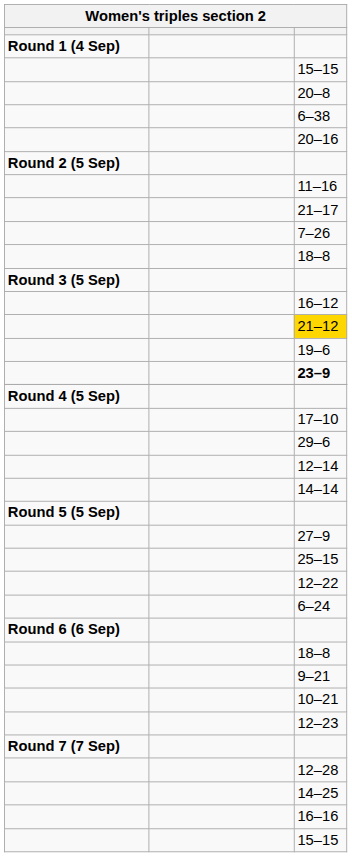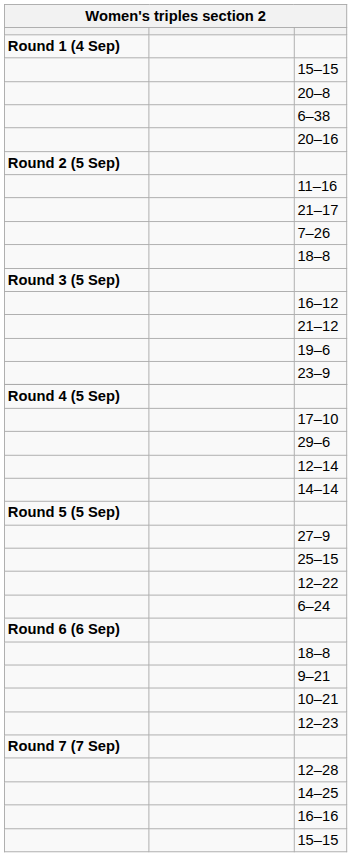(318, 326) gold background -> (318, 326) no background
(314, 373) bold -> (314, 373) normal
